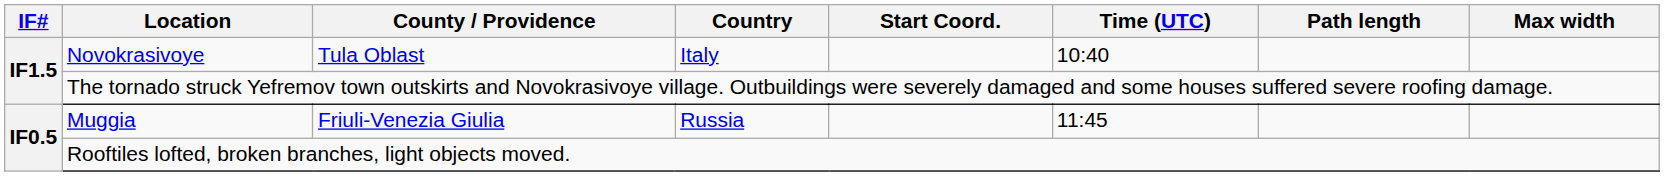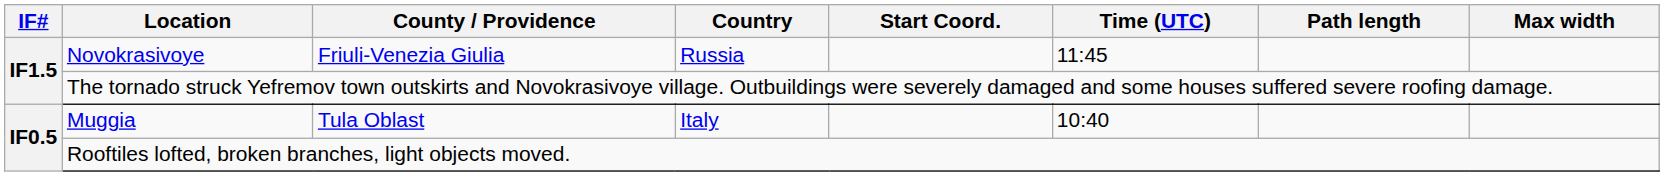(371, 54) Tula Oblast -> (411, 54) Friuli-Venezia Giulia
(699, 54) Italy -> (712, 54) Russia
(1083, 54) 10:40 -> (1082, 54) 11:45
(411, 120) Friuli-Venezia Giulia -> (371, 120) Tula Oblast
(712, 120) Russia -> (699, 120) Italy
(1082, 120) 11:45 -> (1083, 120) 10:40
